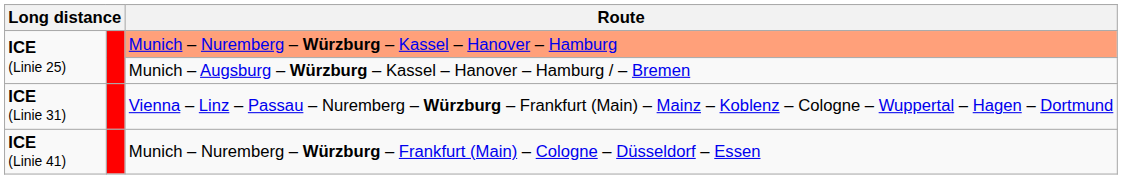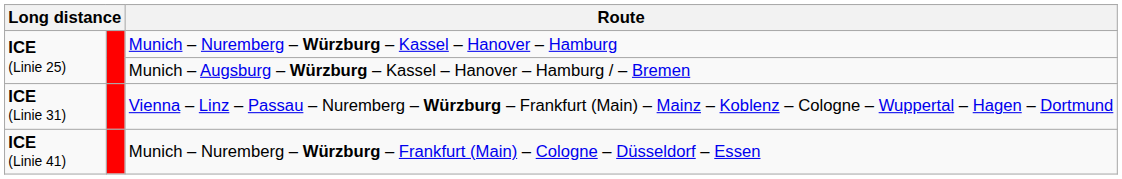(373, 44) lightsalmon background -> (373, 44) no background
